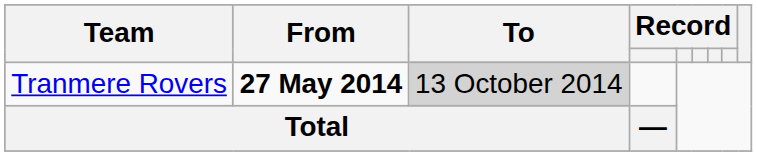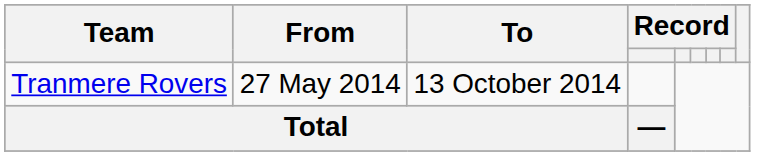(321, 83) bold -> (320, 83) normal
(519, 83) lightgrey background -> (517, 83) no background
